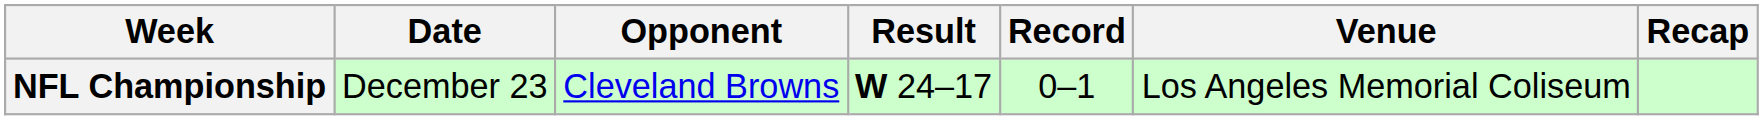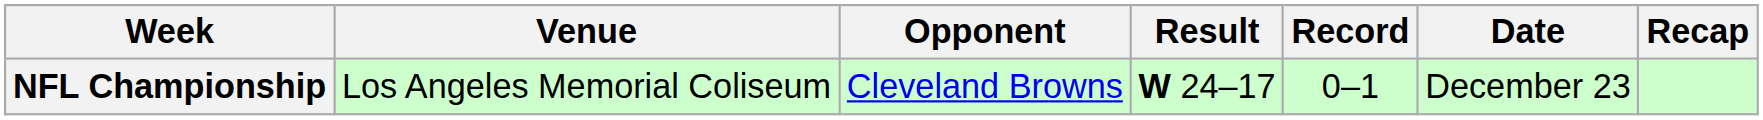columns swapped: (445, 31) <-> (1386, 31)
